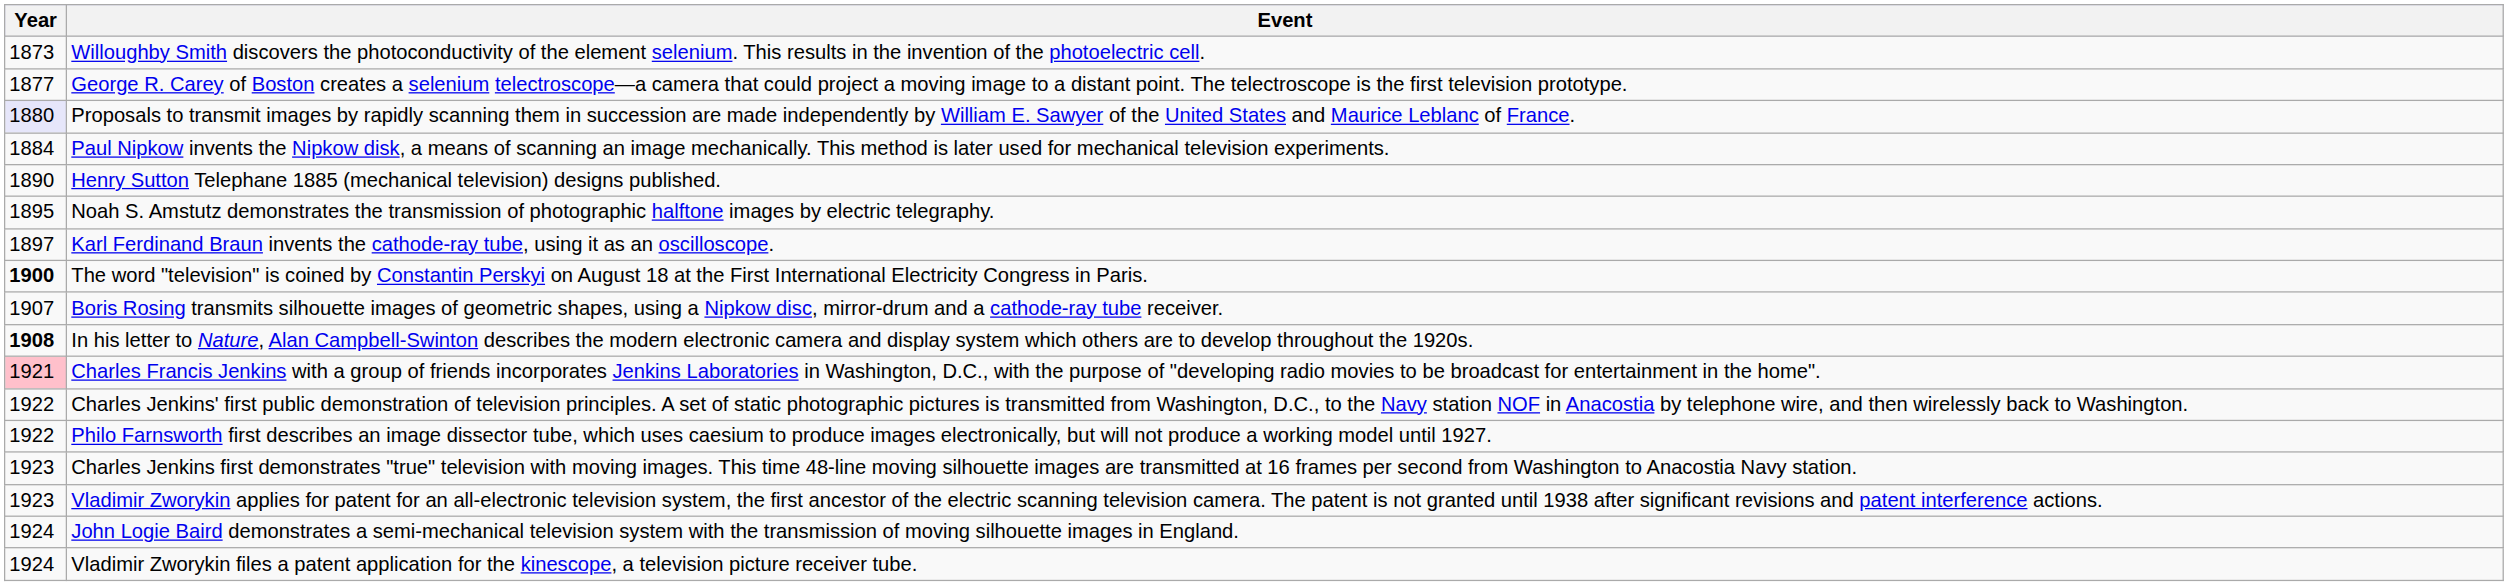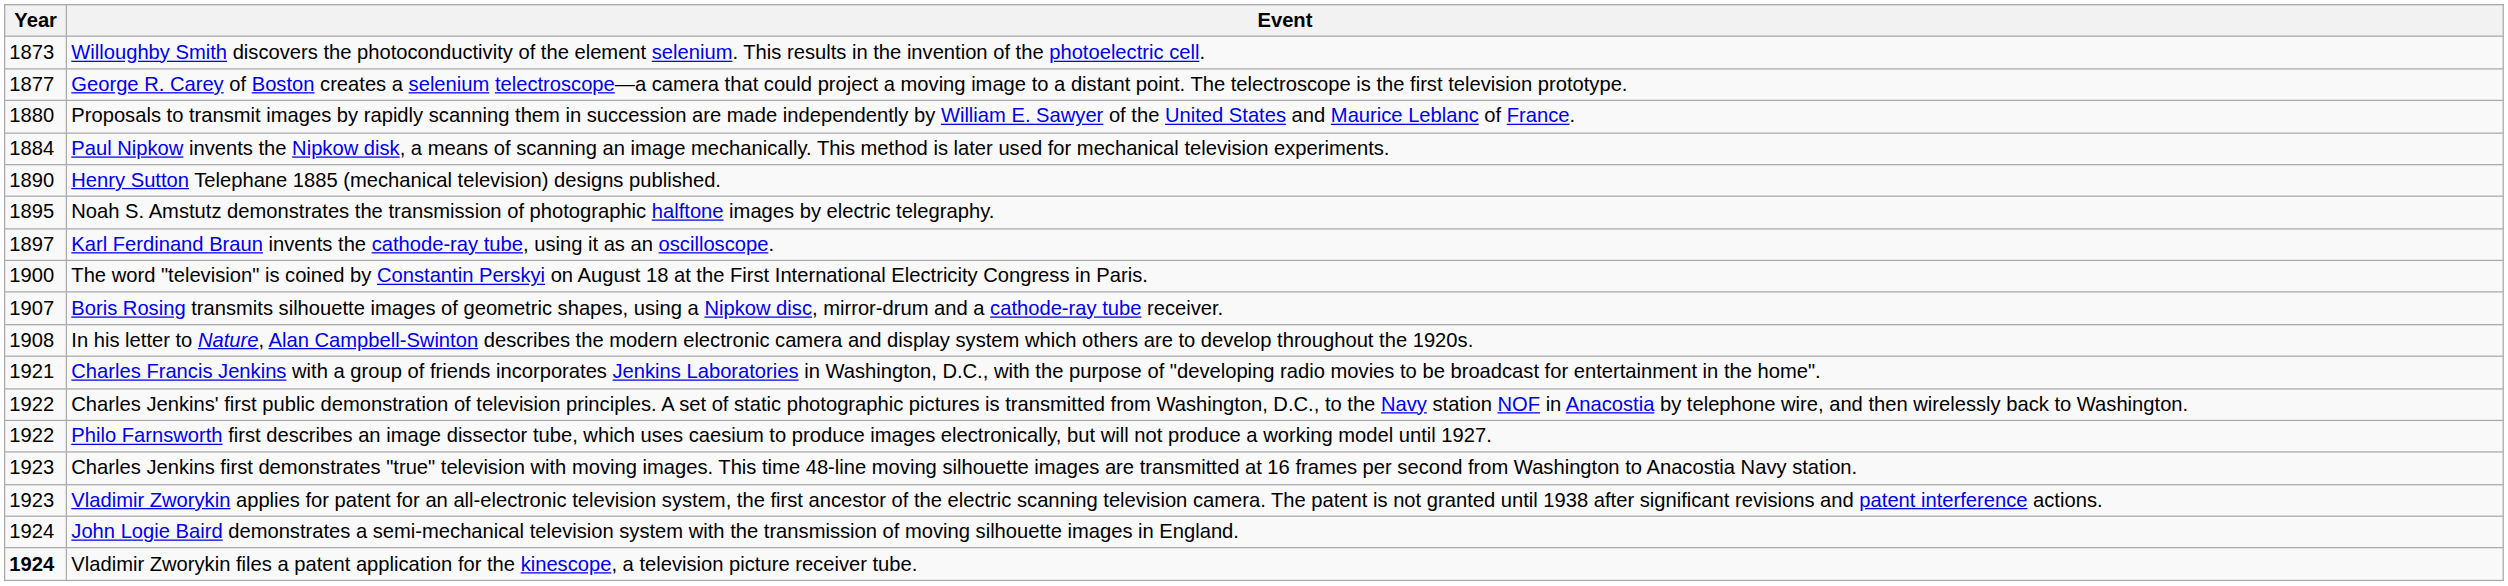(32, 116) lavender background -> (32, 116) no background
(32, 276) bold -> (32, 276) normal
(32, 340) bold -> (32, 340) normal
(32, 372) pink background -> (32, 372) no background
(32, 564) normal -> (32, 564) bold
